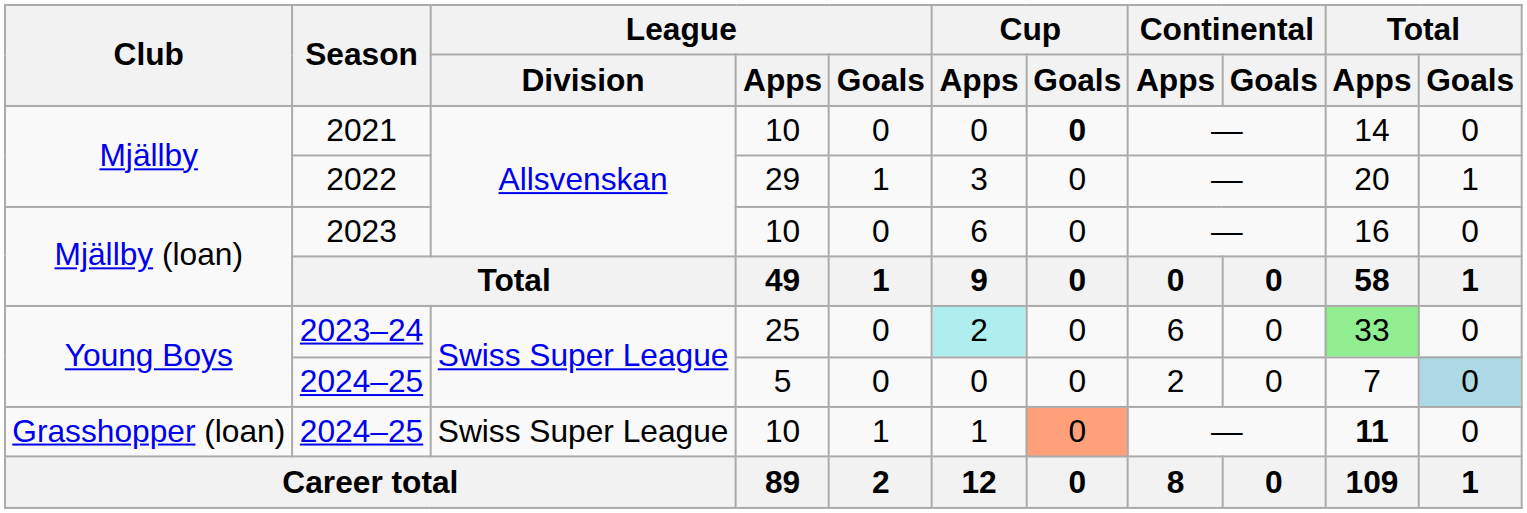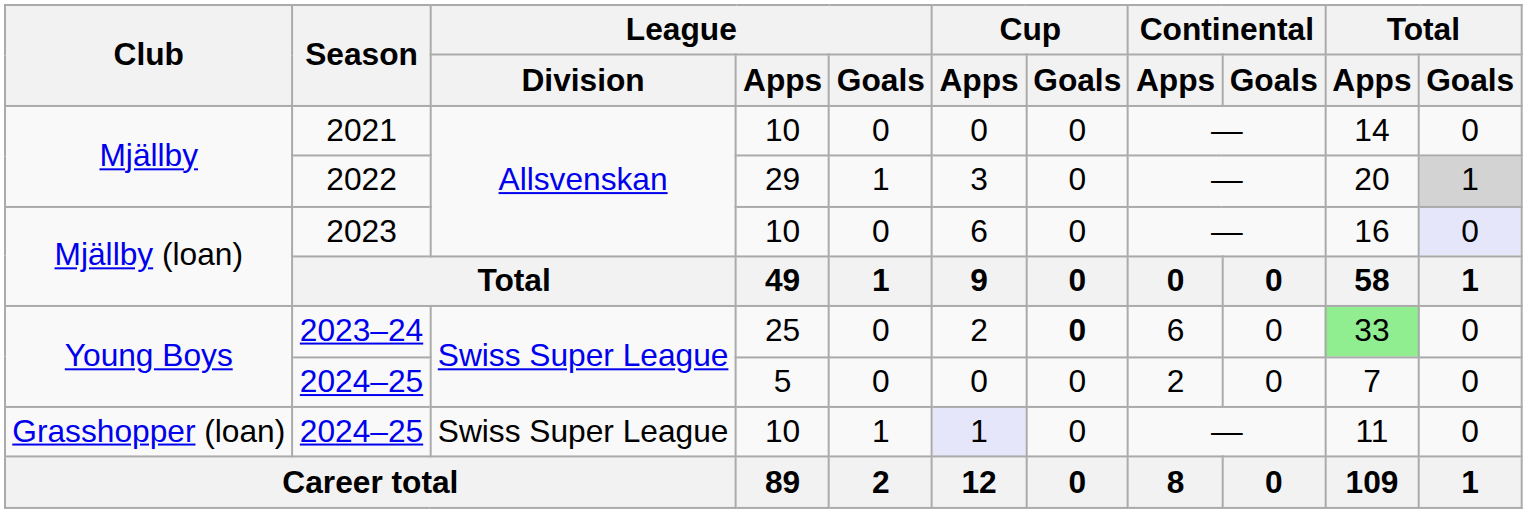(1077, 130) bold -> (1077, 130) normal
(1470, 180) no background -> (1470, 180) lightgrey background
(1470, 230) no background -> (1470, 230) lavender background
(979, 331) paleturquoise background -> (979, 331) no background
(1077, 331) normal -> (1077, 331) bold
(1470, 381) lightblue background -> (1470, 381) no background
(979, 431) no background -> (979, 431) lavender background
(1077, 431) lightsalmon background -> (1077, 431) no background
(1372, 431) bold -> (1372, 431) normal
